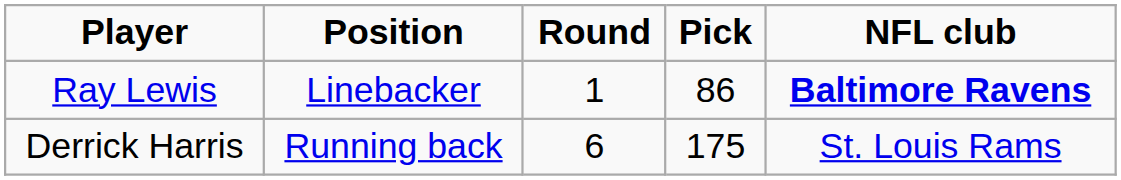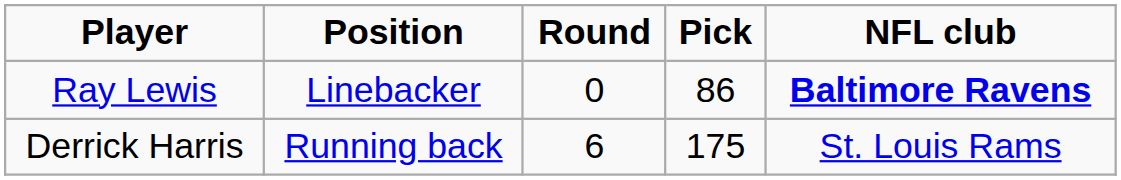(594, 89) 1 -> (594, 89) 0
